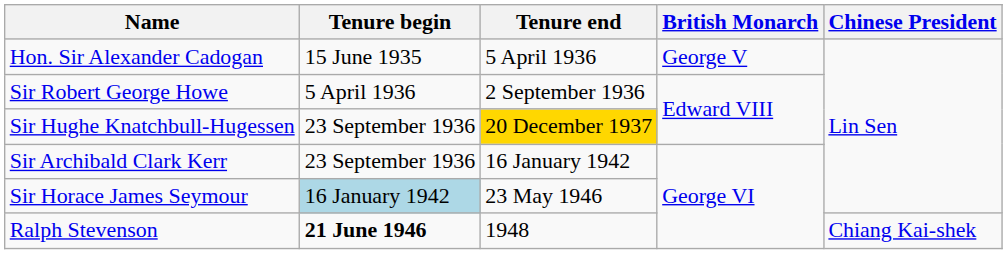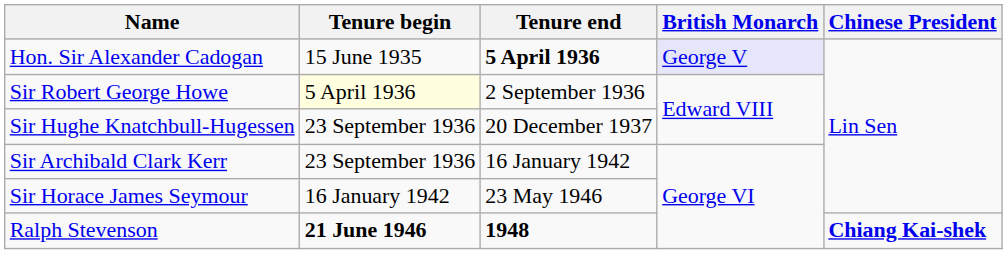(541, 56) normal -> (543, 56) bold
(705, 56) no background -> (705, 56) lavender background
(360, 91) no background -> (360, 91) lightyellow background
(569, 126) gold background -> (569, 126) no background
(377, 195) lightblue background -> (377, 195) no background
(507, 230) normal -> (507, 230) bold
(902, 230) normal -> (907, 230) bold
